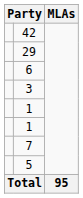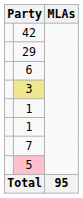(29, 89) no background -> (29, 89) khaki background
(29, 165) no background -> (29, 165) pink background
